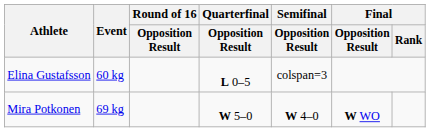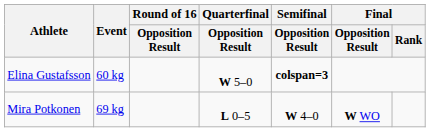(236, 82) L 0–5 -> (236, 82) W 5–0
(302, 75) normal -> (302, 75) bold
(236, 116) W 5–0 -> (236, 116) L 0–5
